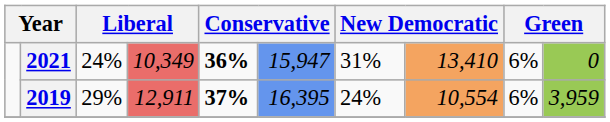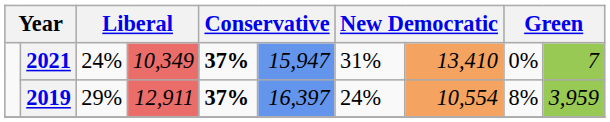(227, 61) 36% -> (227, 61) 37%
(523, 61) 6% -> (523, 61) 0%
(593, 61) 0 -> (593, 61) 7
(299, 97) 16,395 -> (299, 97) 16,397
(523, 97) 6% -> (523, 97) 8%
